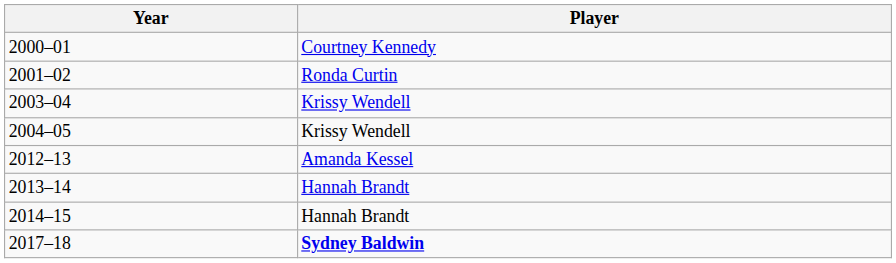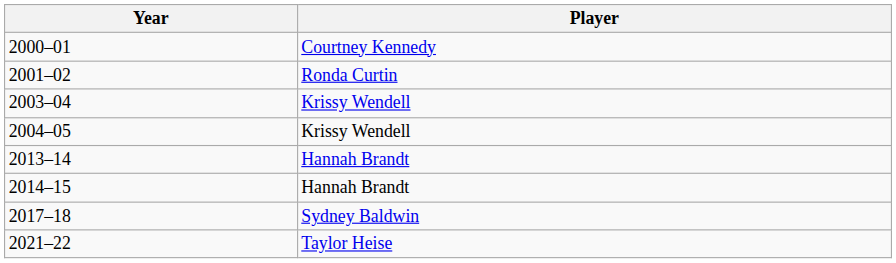- row: (40, 159)
(363, 243) bold -> (360, 215) normal
+ row: (40, 243)
